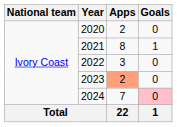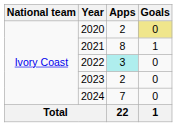(155, 29) no background -> (155, 29) khaki background
(122, 63) no background -> (122, 63) paleturquoise background
(122, 79) lightsalmon background -> (122, 79) no background
(155, 96) pink background -> (155, 96) no background
